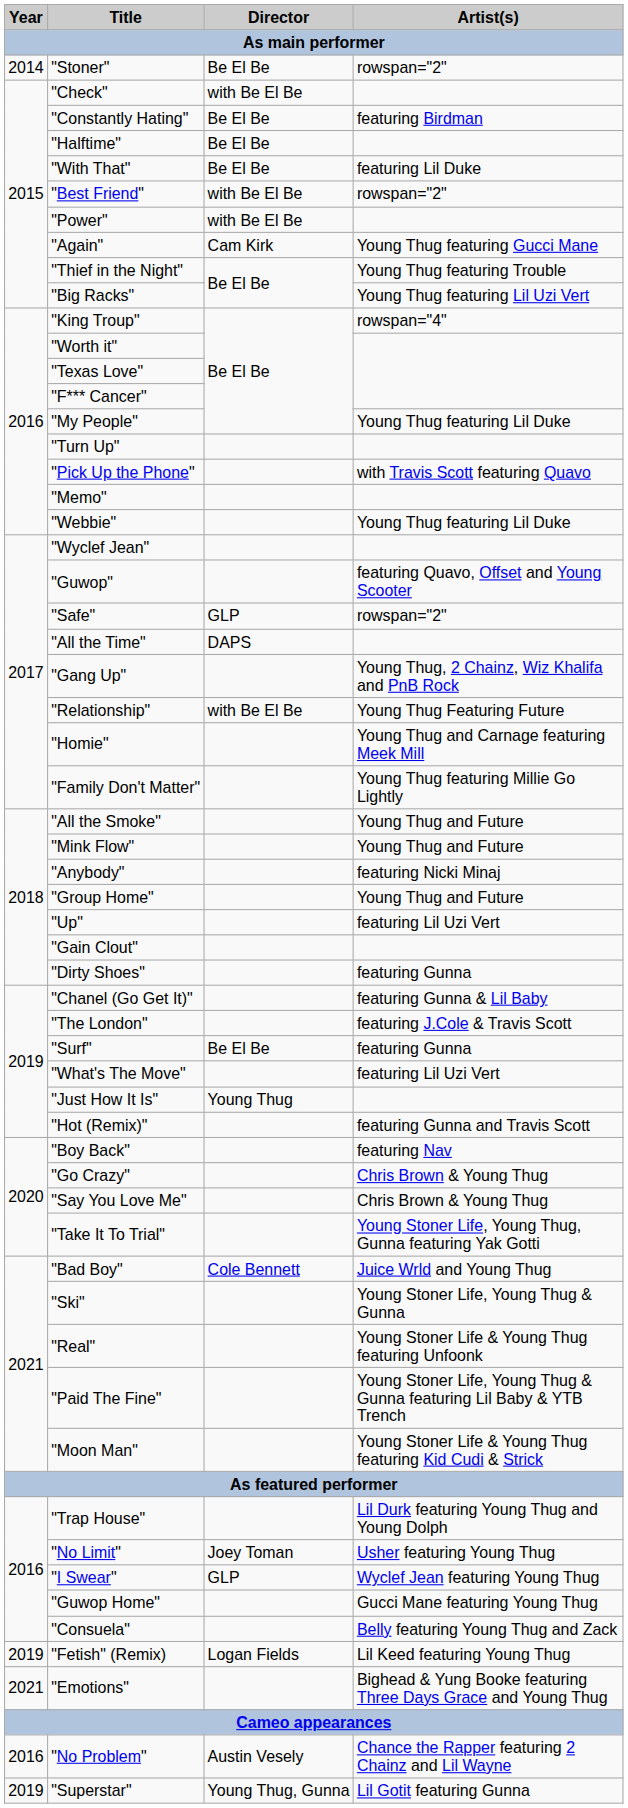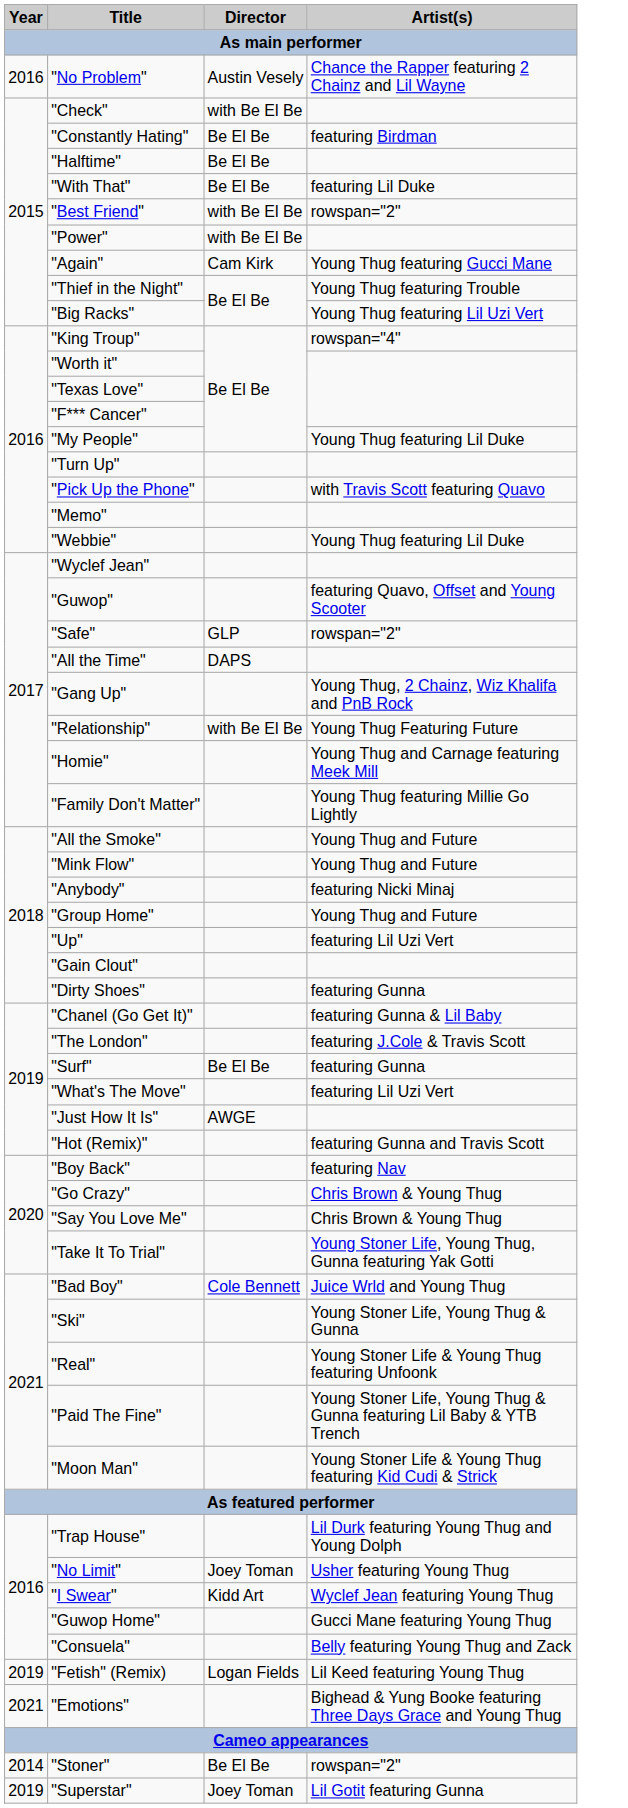rows swapped: (80, 68) <-> (99, 1756)
(250, 1099) Young Thug -> (232, 1117) AWGE
(224, 1578) GLP -> (236, 1596) Kidd Art
(279, 1791) Young Thug, Gunna -> (250, 1791) Joey Toman
